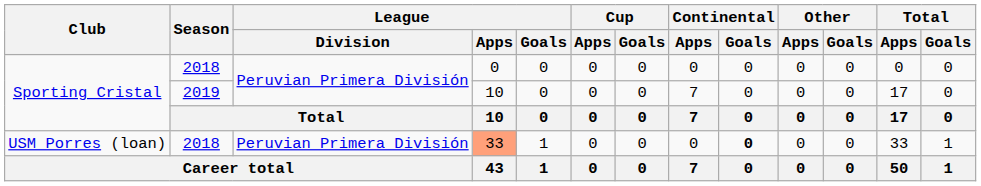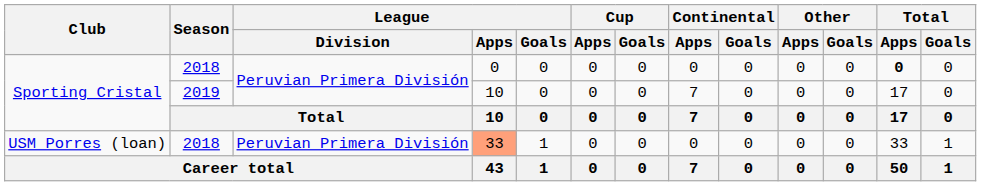(899, 68) normal -> (899, 68) bold
(748, 143) bold -> (748, 143) normal
